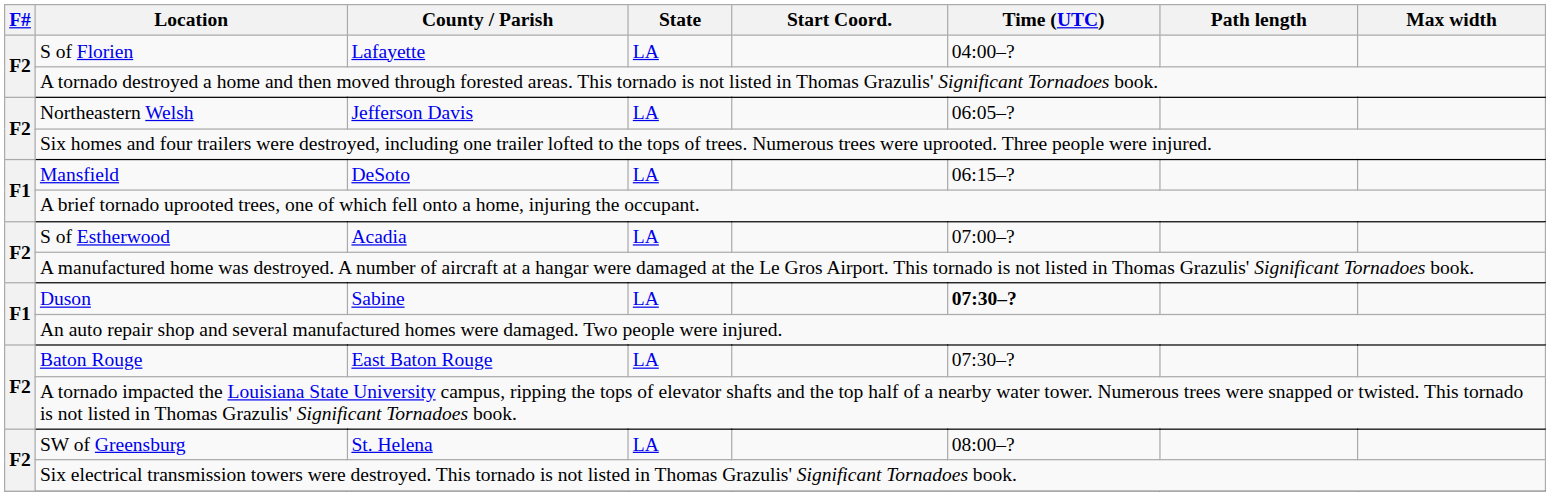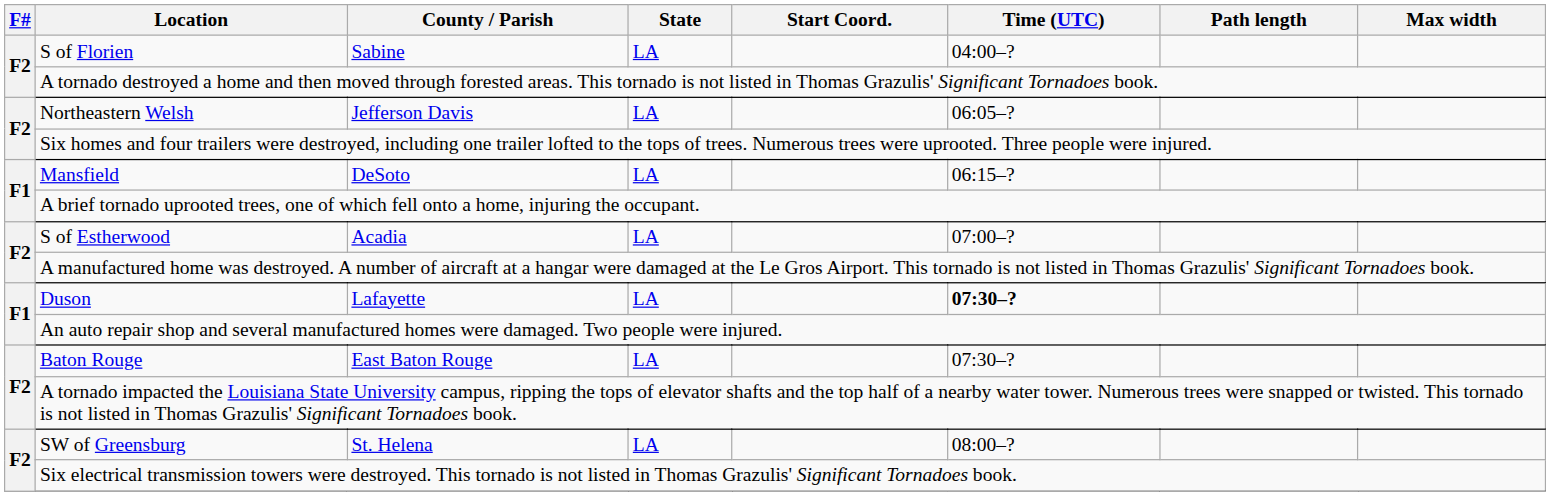(388, 50) Lafayette -> (378, 50) Sabine
(378, 298) Sabine -> (388, 298) Lafayette
